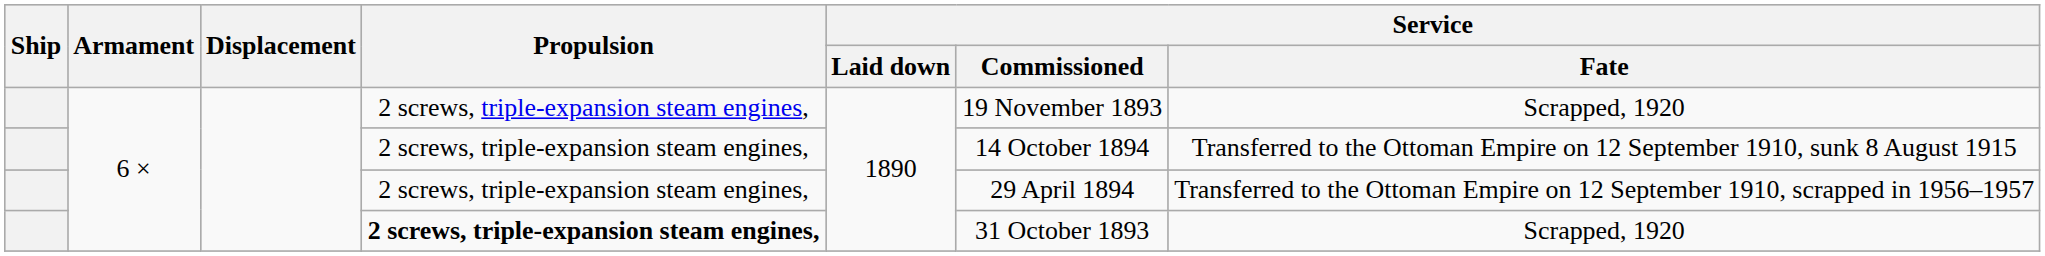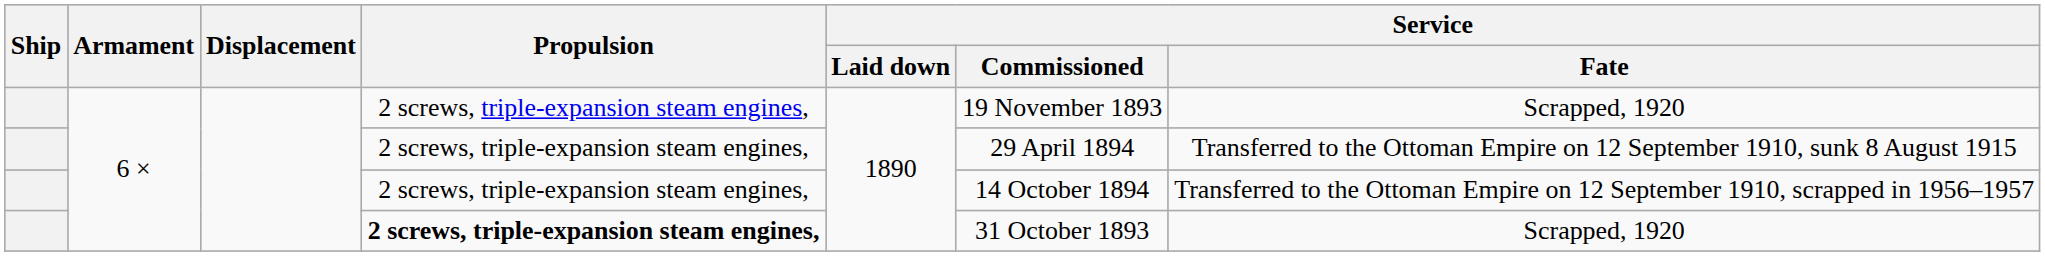(1062, 148) 14 October 1894 -> (1062, 148) 29 April 1894
(1062, 189) 29 April 1894 -> (1062, 189) 14 October 1894
